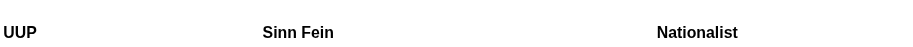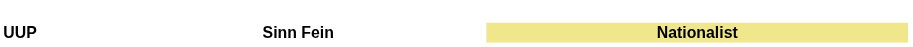(697, 32) no background -> (697, 32) khaki background
